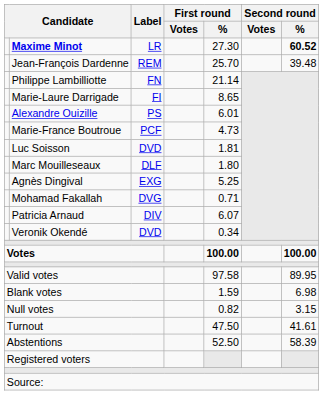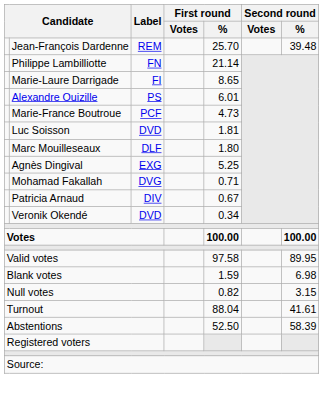- row: (47, 47)
(229, 215) 6.07 -> (229, 198) 0.67
(226, 326) 47.50 -> (226, 309) 88.04
